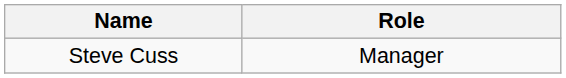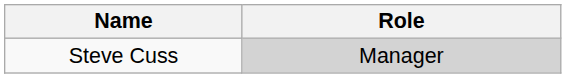(401, 55) no background -> (401, 55) lightgrey background
